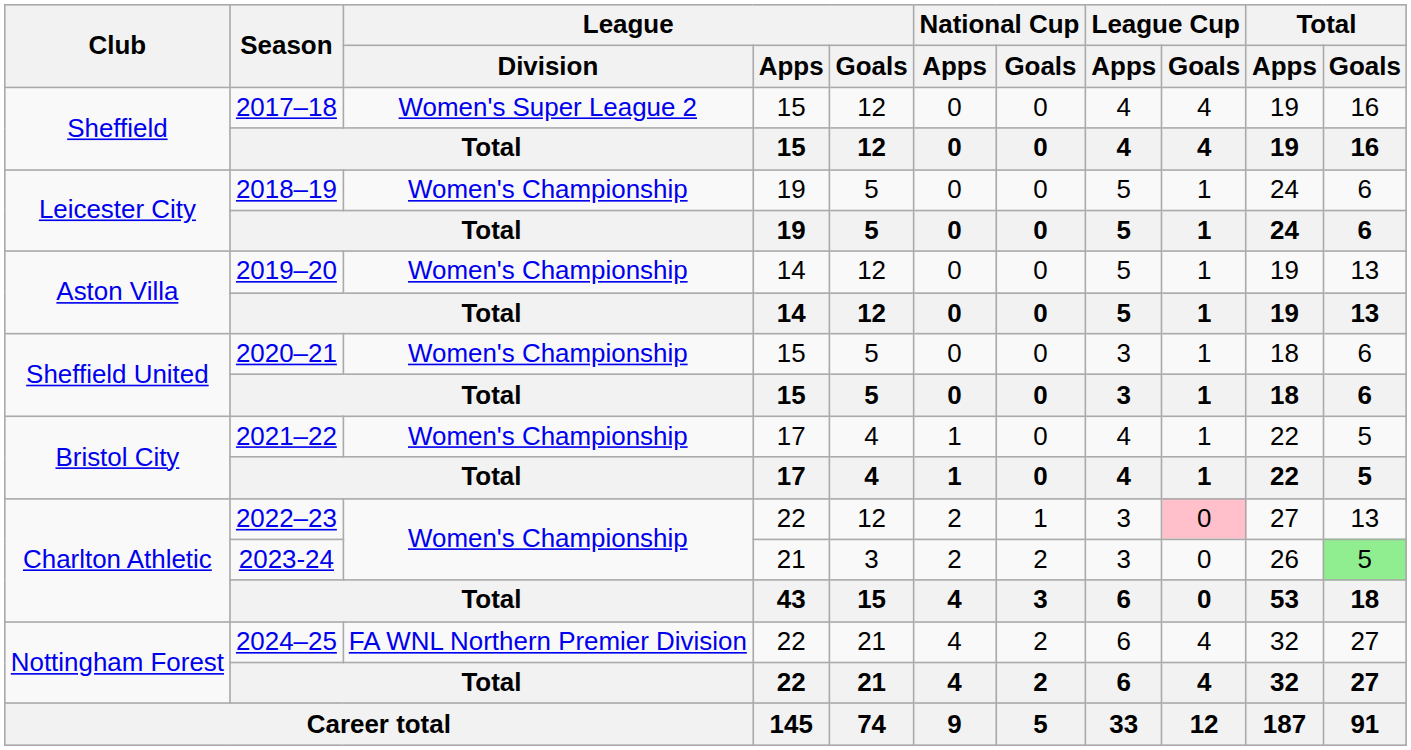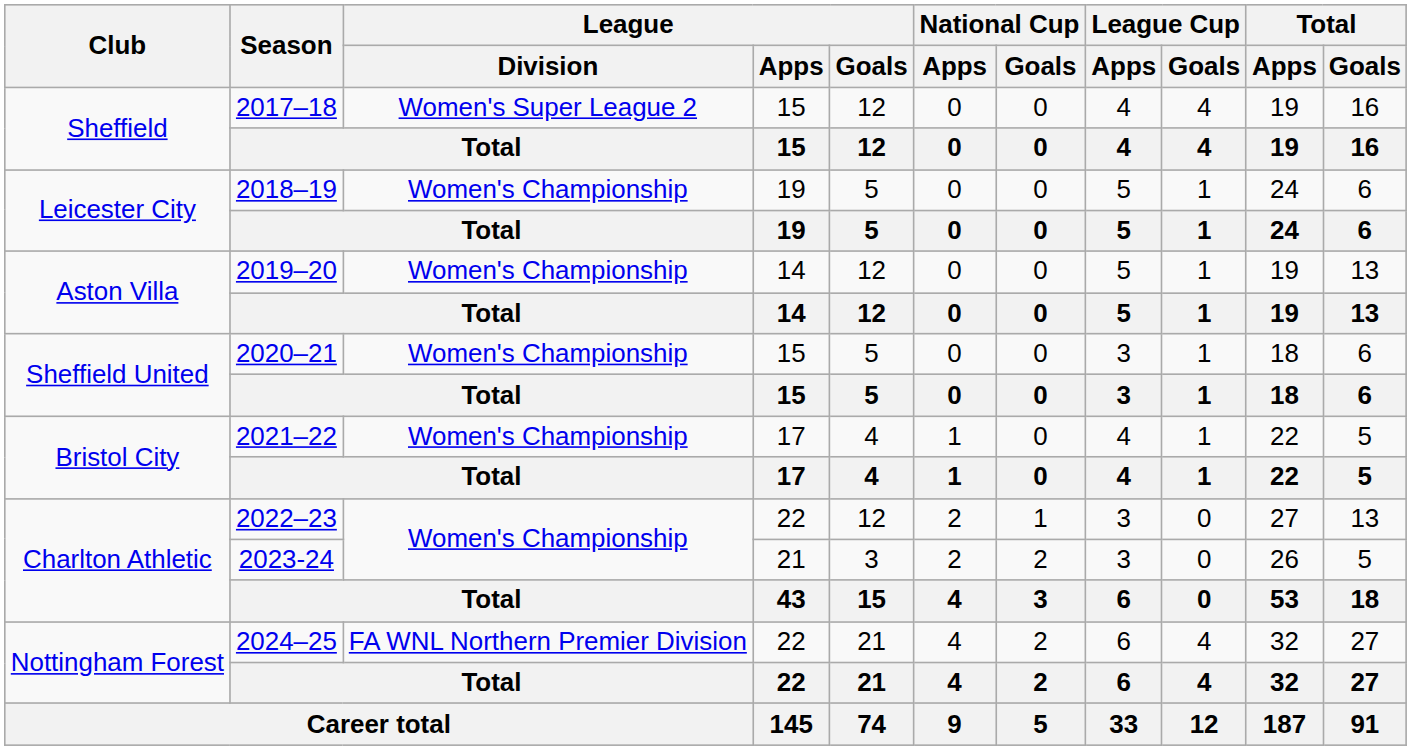(1204, 518) pink background -> (1204, 518) no background
(1365, 559) lightgreen background -> (1365, 559) no background
